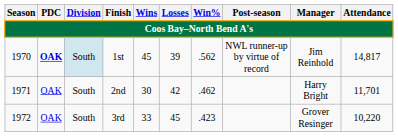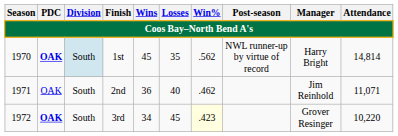(175, 57) 39 -> (175, 57) 35
(316, 57) Jim Reinhold -> (316, 57) Harry Bright
(367, 57) 14,817 -> (367, 57) 14,814
(146, 90) 30 -> (146, 90) 36
(175, 90) 42 -> (175, 90) 40
(316, 90) Harry Bright -> (316, 90) Jim Reinhold
(367, 90) 11,701 -> (367, 90) 11,071
(51, 118) normal -> (51, 118) bold
(146, 118) 33 -> (146, 118) 34
(207, 118) no background -> (207, 118) lightyellow background
